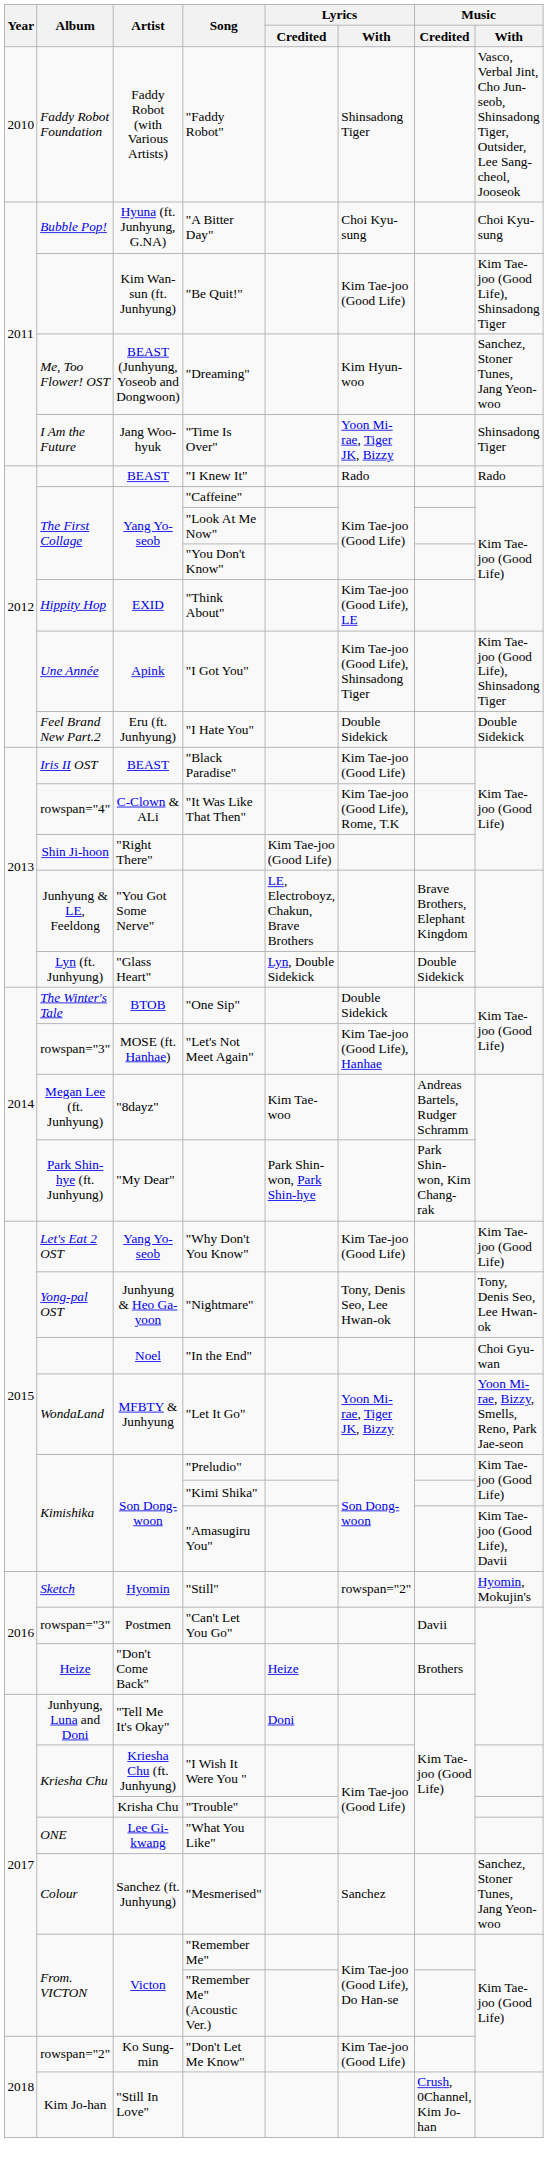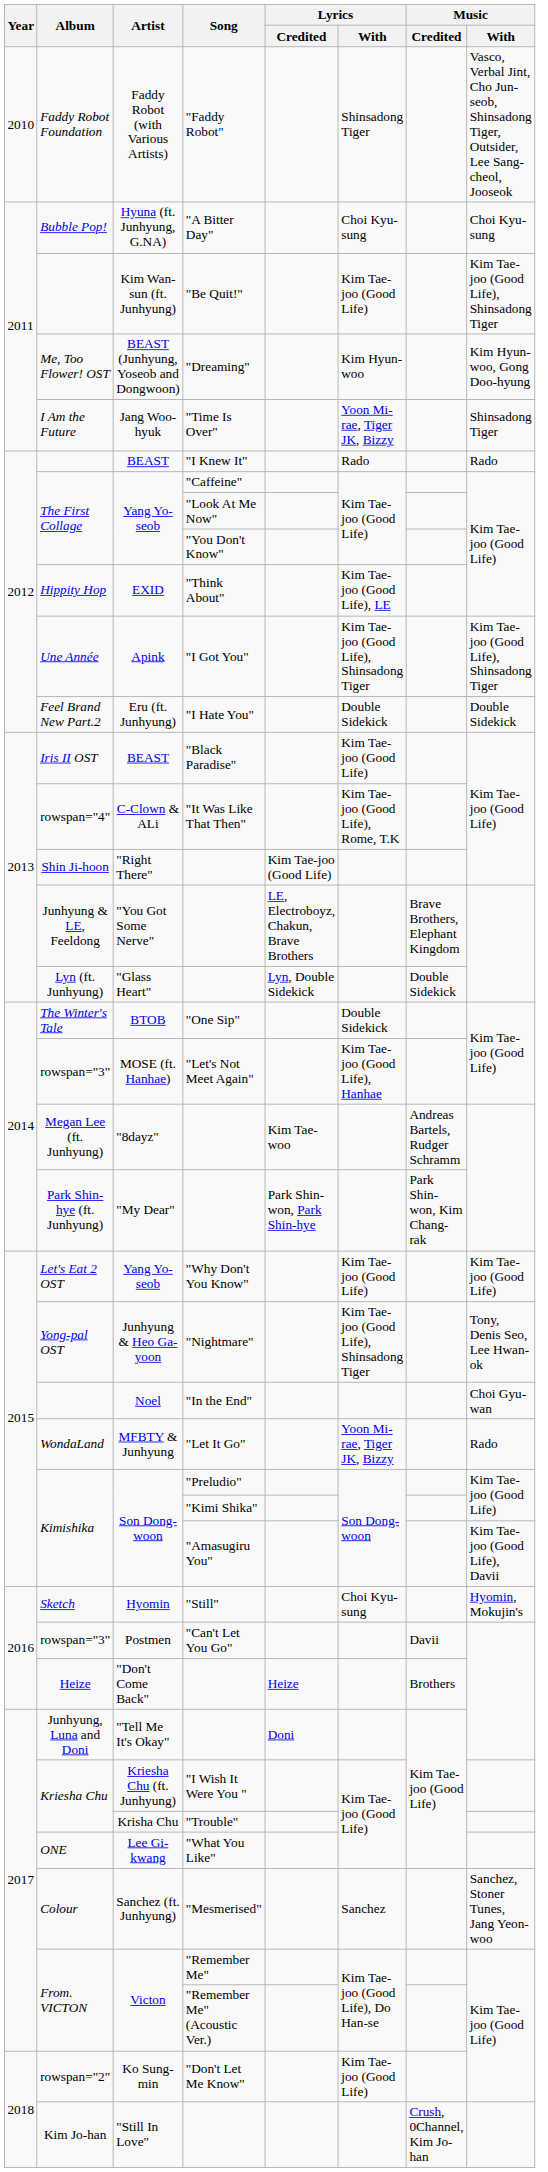(507, 374) Sanchez, Stoner Tunes, Jang Yeon-woo -> (500, 366) Kim Hyun-woo, Gong Doo-hyung
(373, 1304) Tony, Denis Seo, Lee Hwan-ok -> (372, 1342) Kim Tae-joo (Good Life), Shinsadong Tiger
(507, 1414) Yoon Mi-rae, Bizzy, Smells, Reno, Park Jae-seon -> (484, 1444) Rado
(376, 1589) rowspan="2" -> (369, 1604) Choi Kyu-sung
